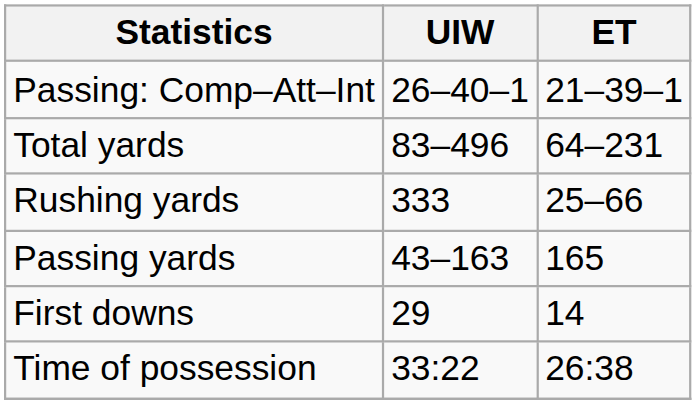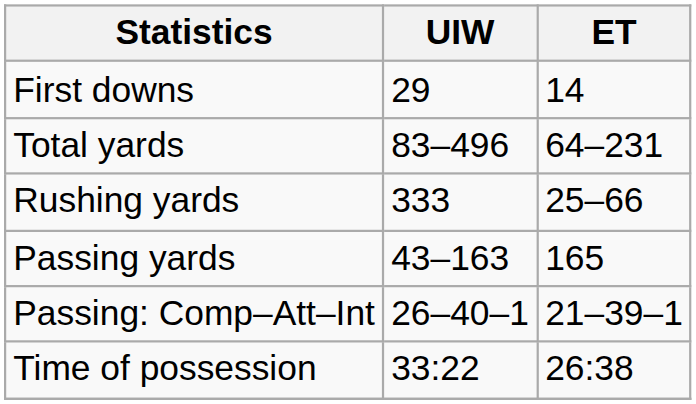rows swapped: (104, 313) <-> (194, 88)
